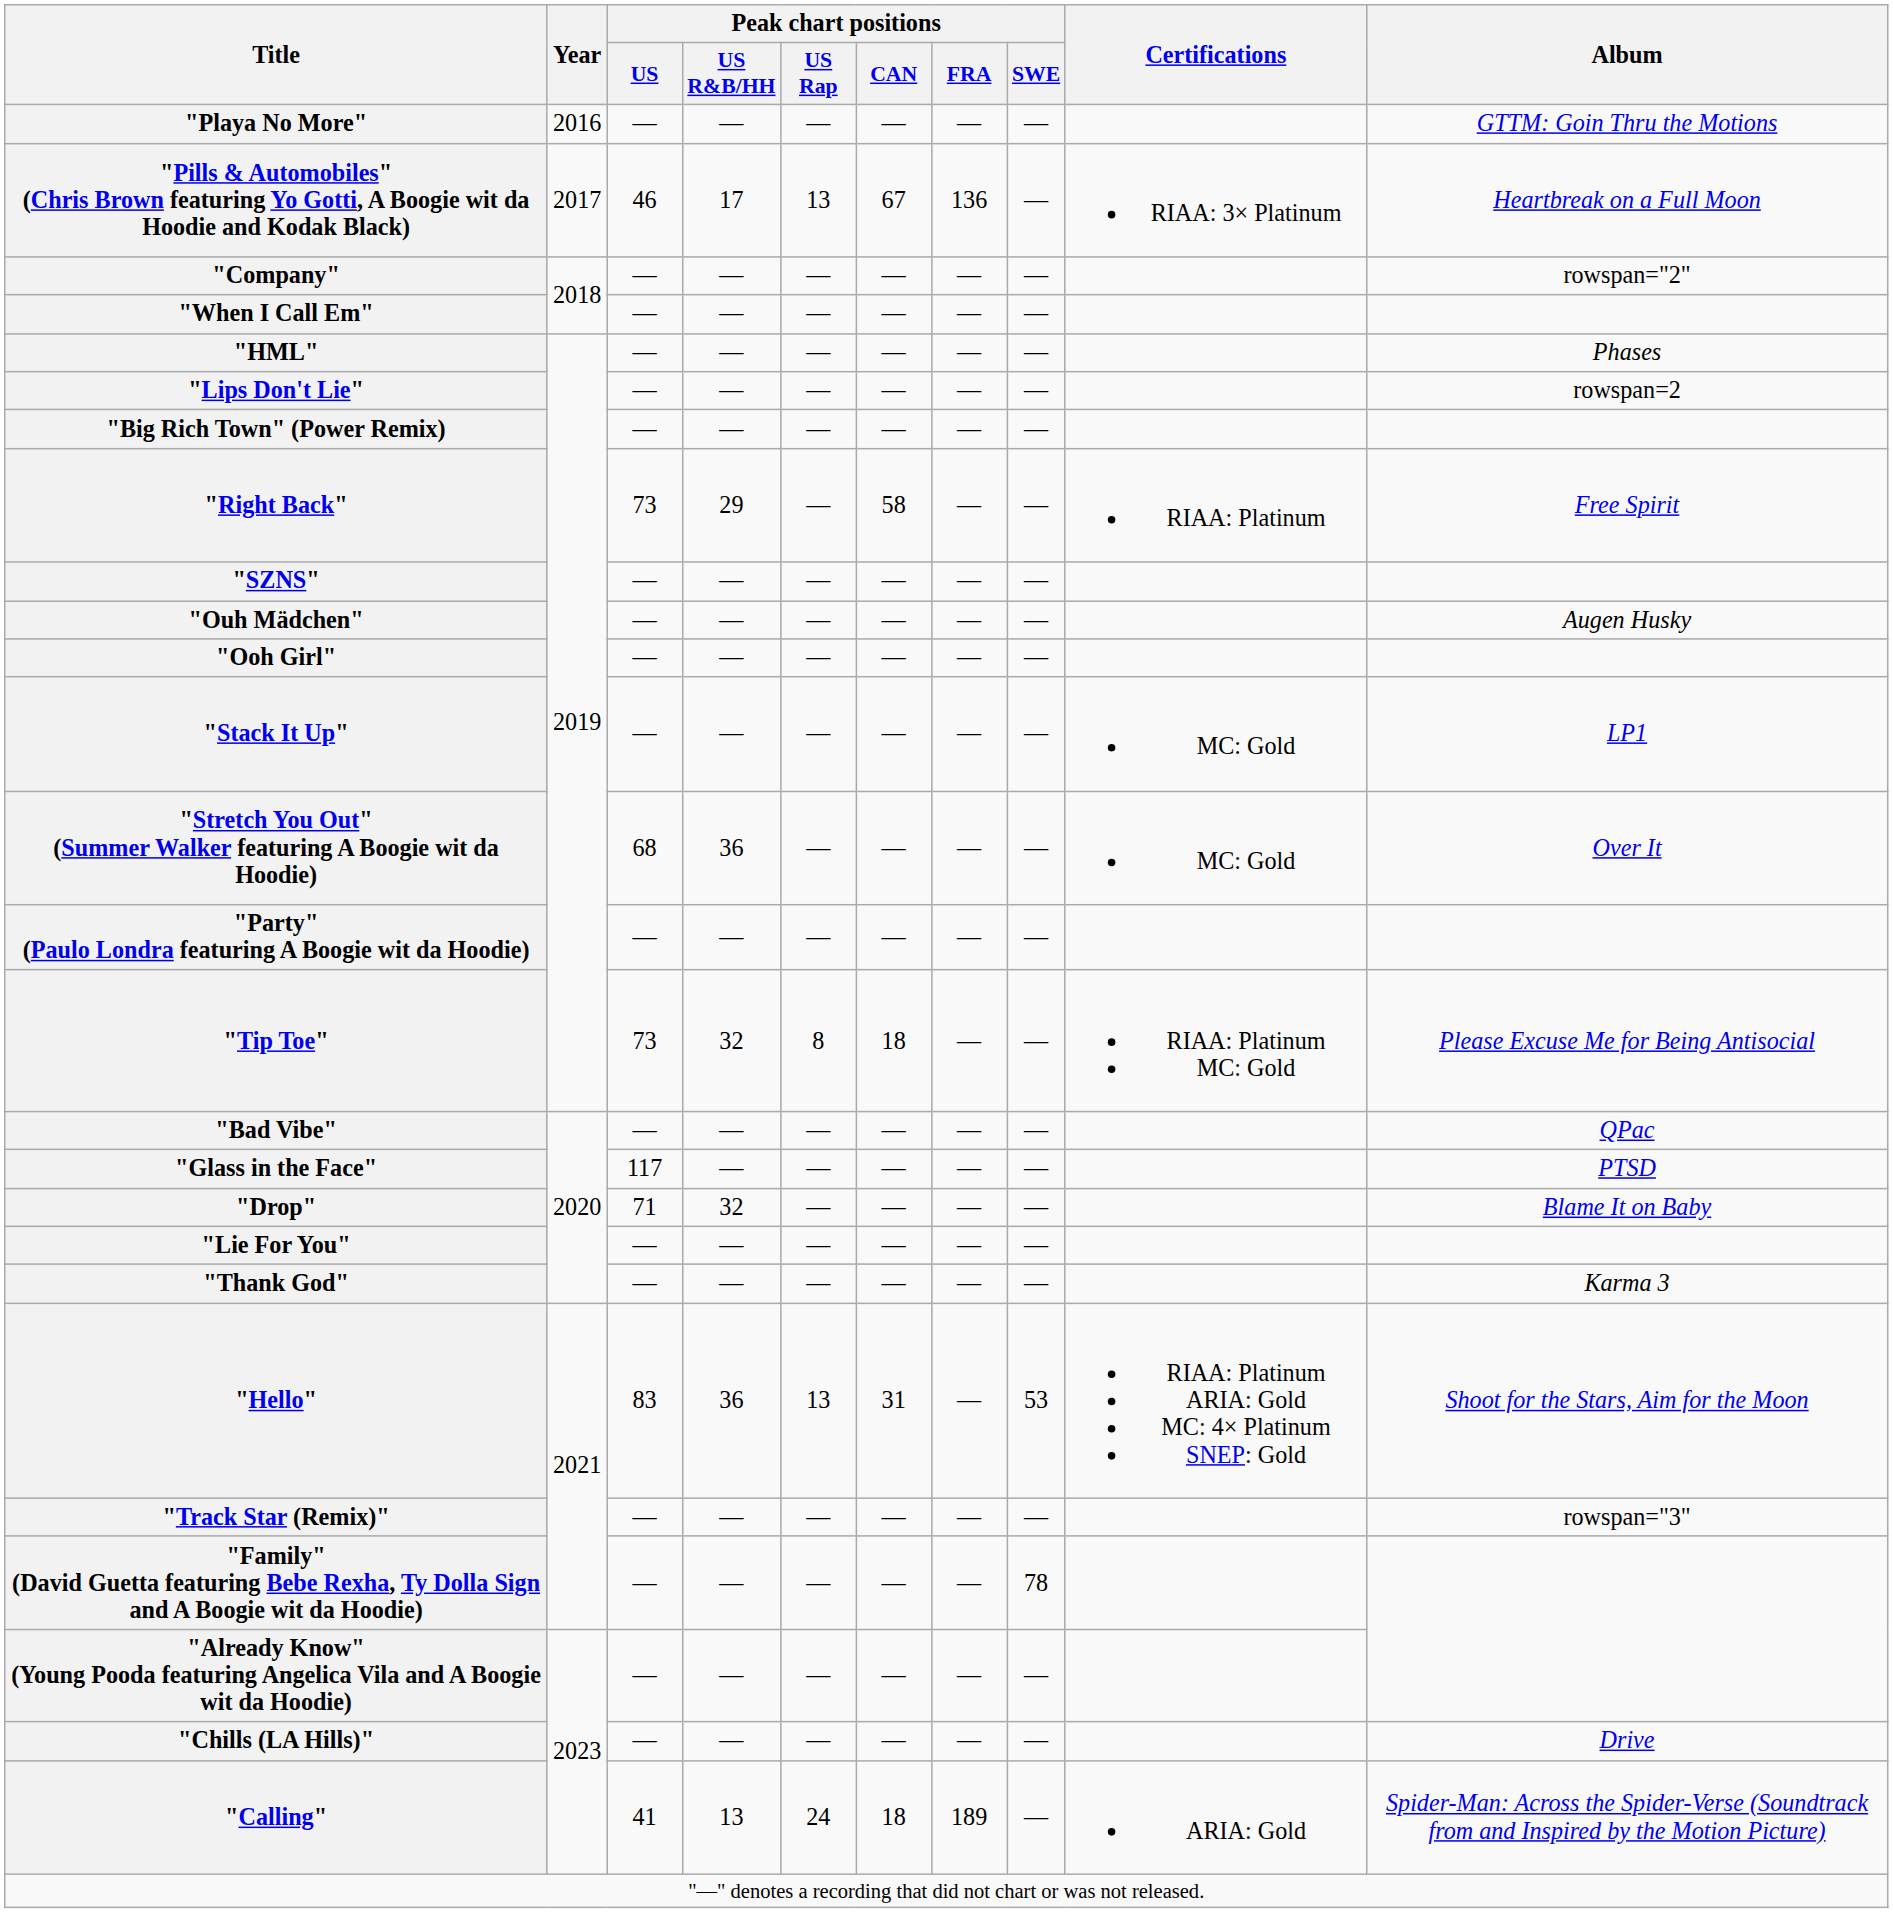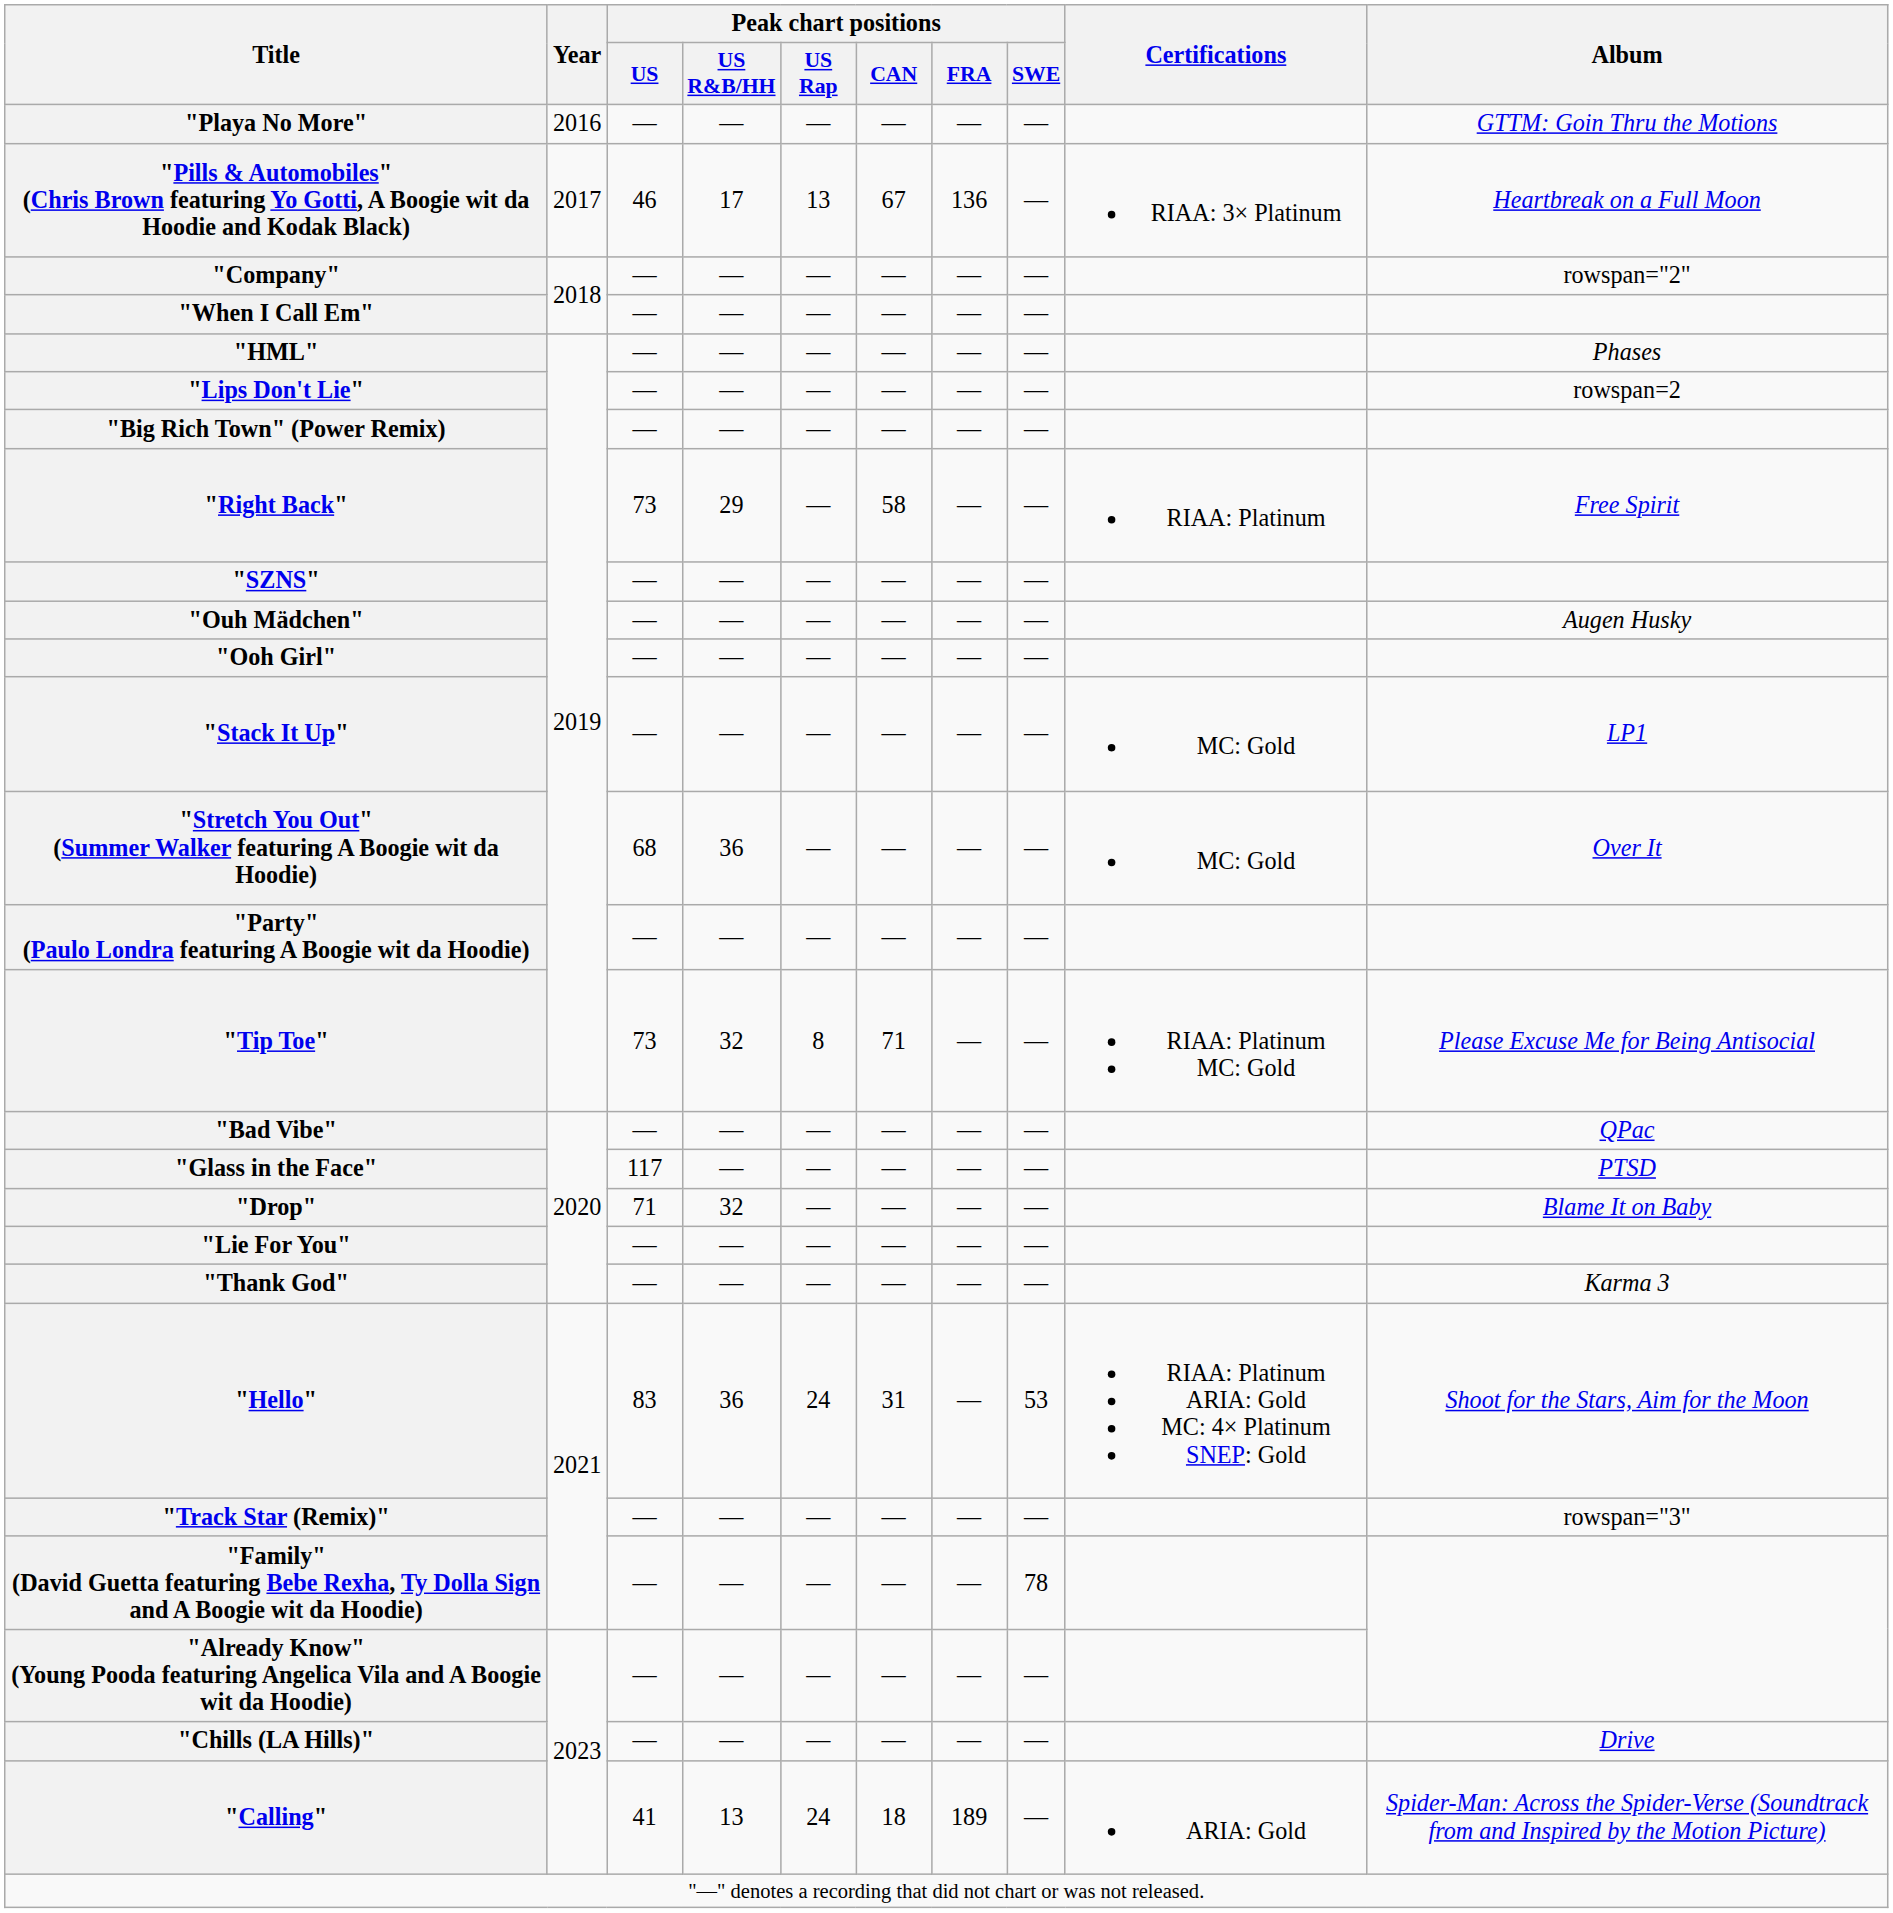(894, 1040) 18 -> (894, 1040) 71
(818, 1400) 13 -> (818, 1400) 24
